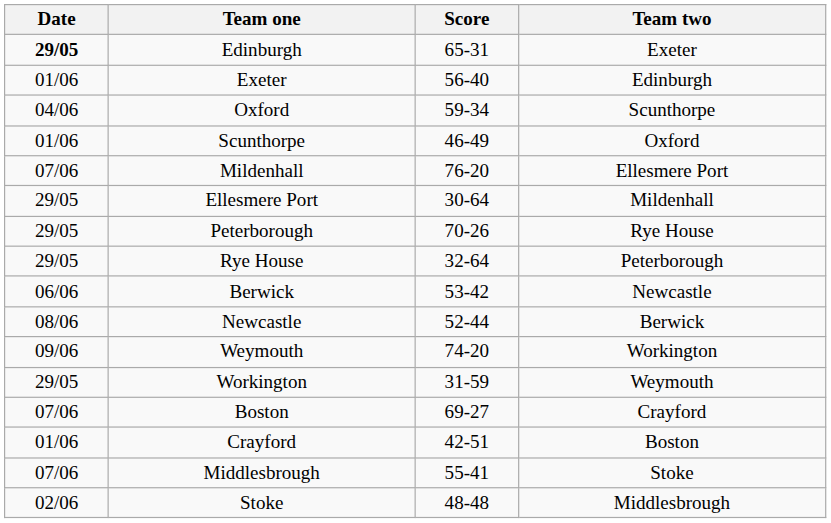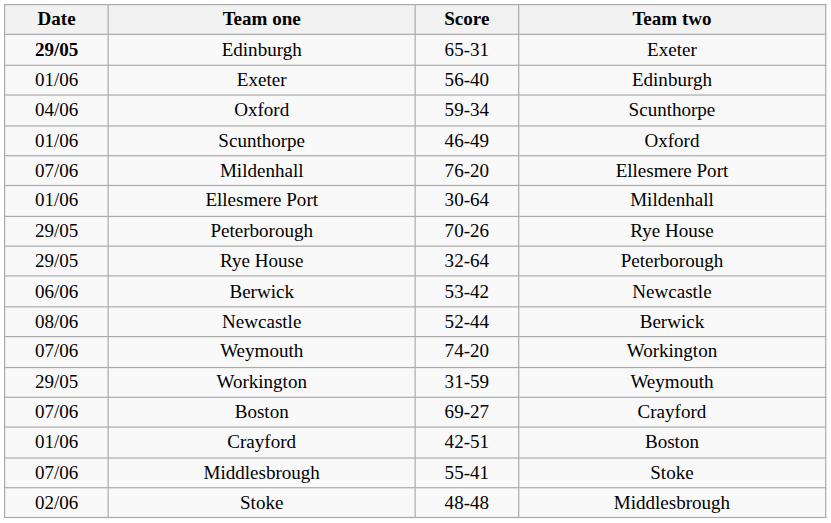(57, 200) 29/05 -> (57, 200) 01/06
(57, 351) 09/06 -> (57, 351) 07/06
